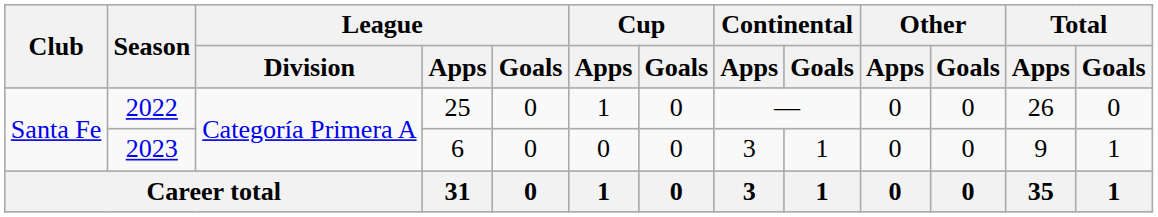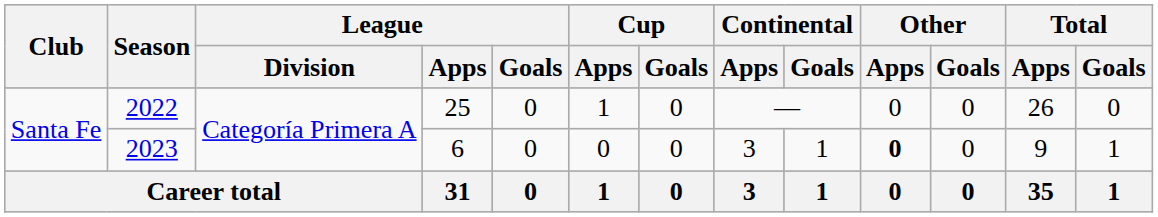(895, 149) normal -> (895, 149) bold
